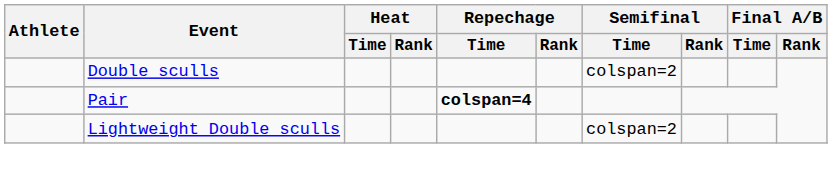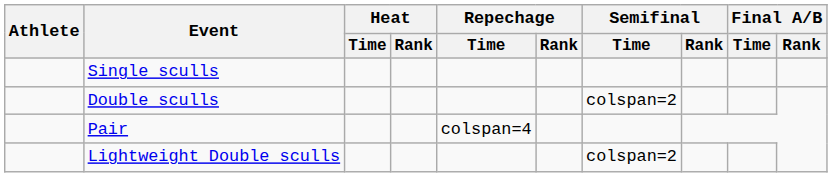+ row: (153, 72)
(486, 100) bold -> (486, 129) normal
